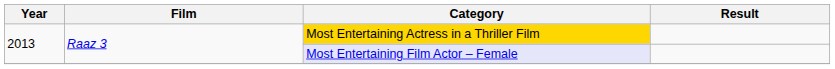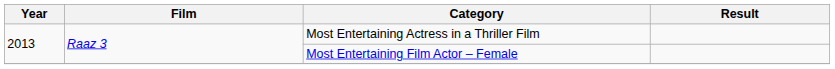(423, 34) gold background -> (423, 34) no background
(412, 53) lavender background -> (412, 53) no background
